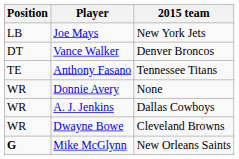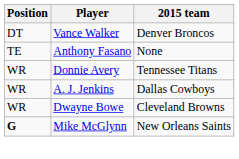- row: (76, 32)
(177, 70) Tennessee Titans -> (150, 51) None
(150, 88) None -> (177, 70) Tennessee Titans
